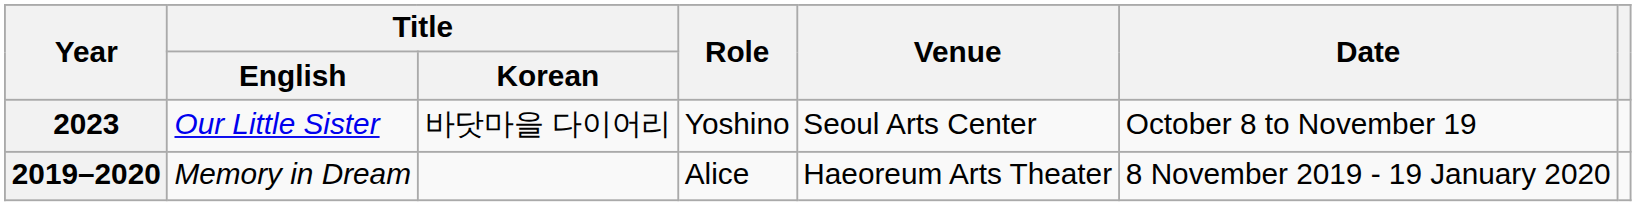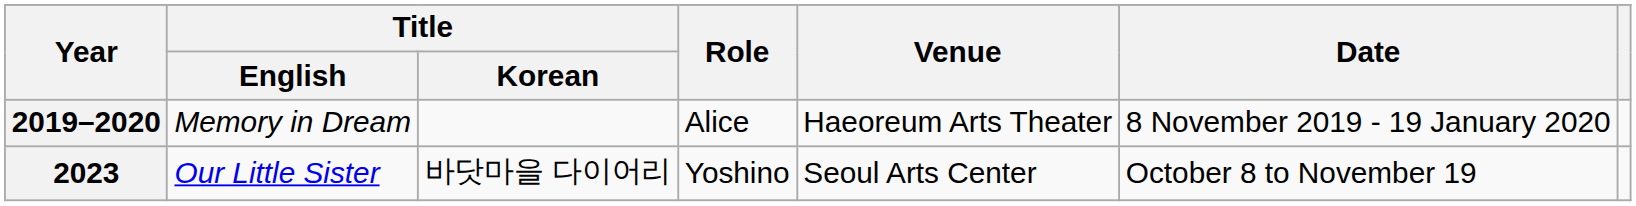rows swapped: (86, 175) <-> (86, 125)
